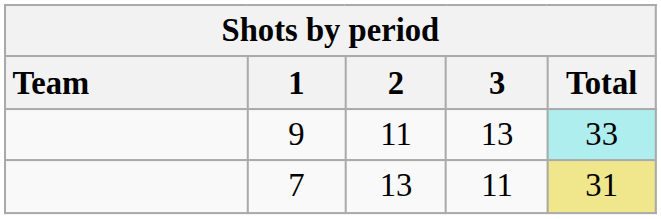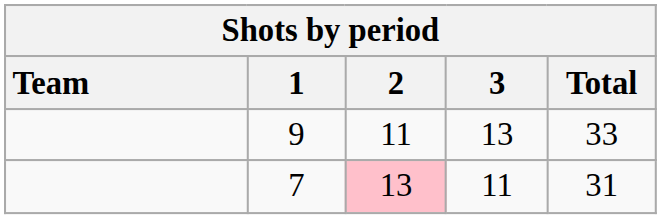(602, 133) paleturquoise background -> (602, 133) no background
(396, 185) no background -> (396, 185) pink background
(602, 185) khaki background -> (602, 185) no background
